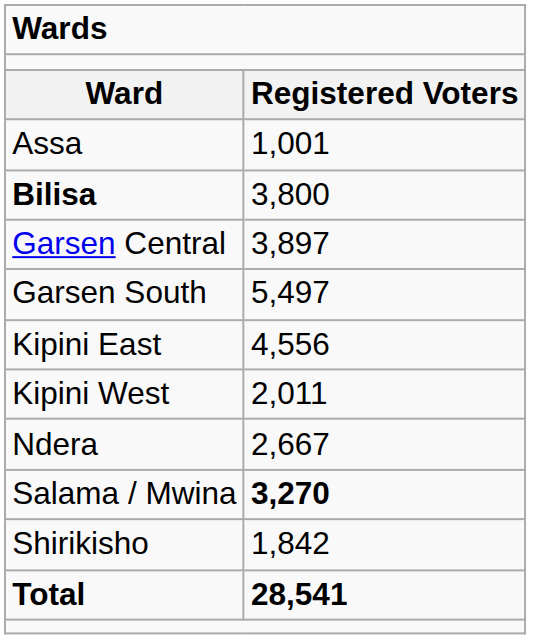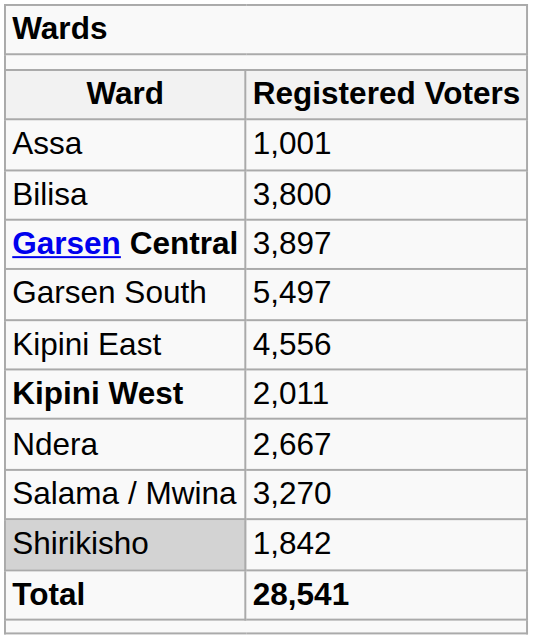(54, 193) bold -> (50, 193) normal
(119, 243) normal -> (125, 243) bold
(91, 393) normal -> (98, 393) bold
(290, 493) bold -> (292, 493) normal
(81, 543) no background -> (81, 543) lightgrey background
